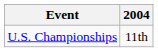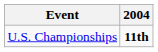(136, 36) normal -> (136, 36) bold
